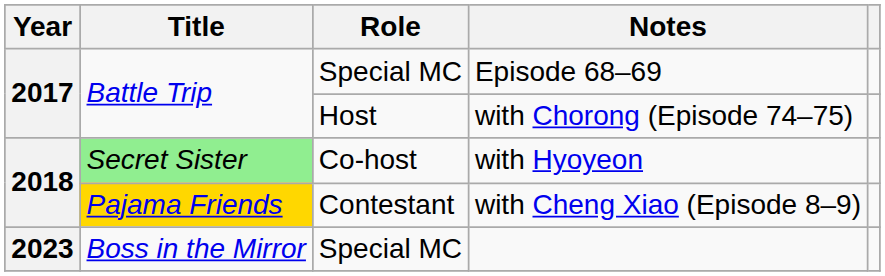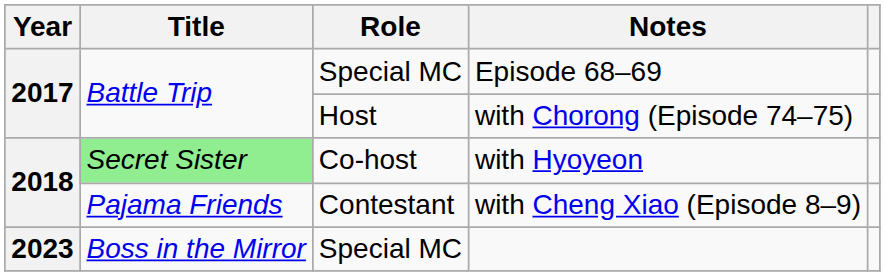(185, 204) gold background -> (185, 204) no background
